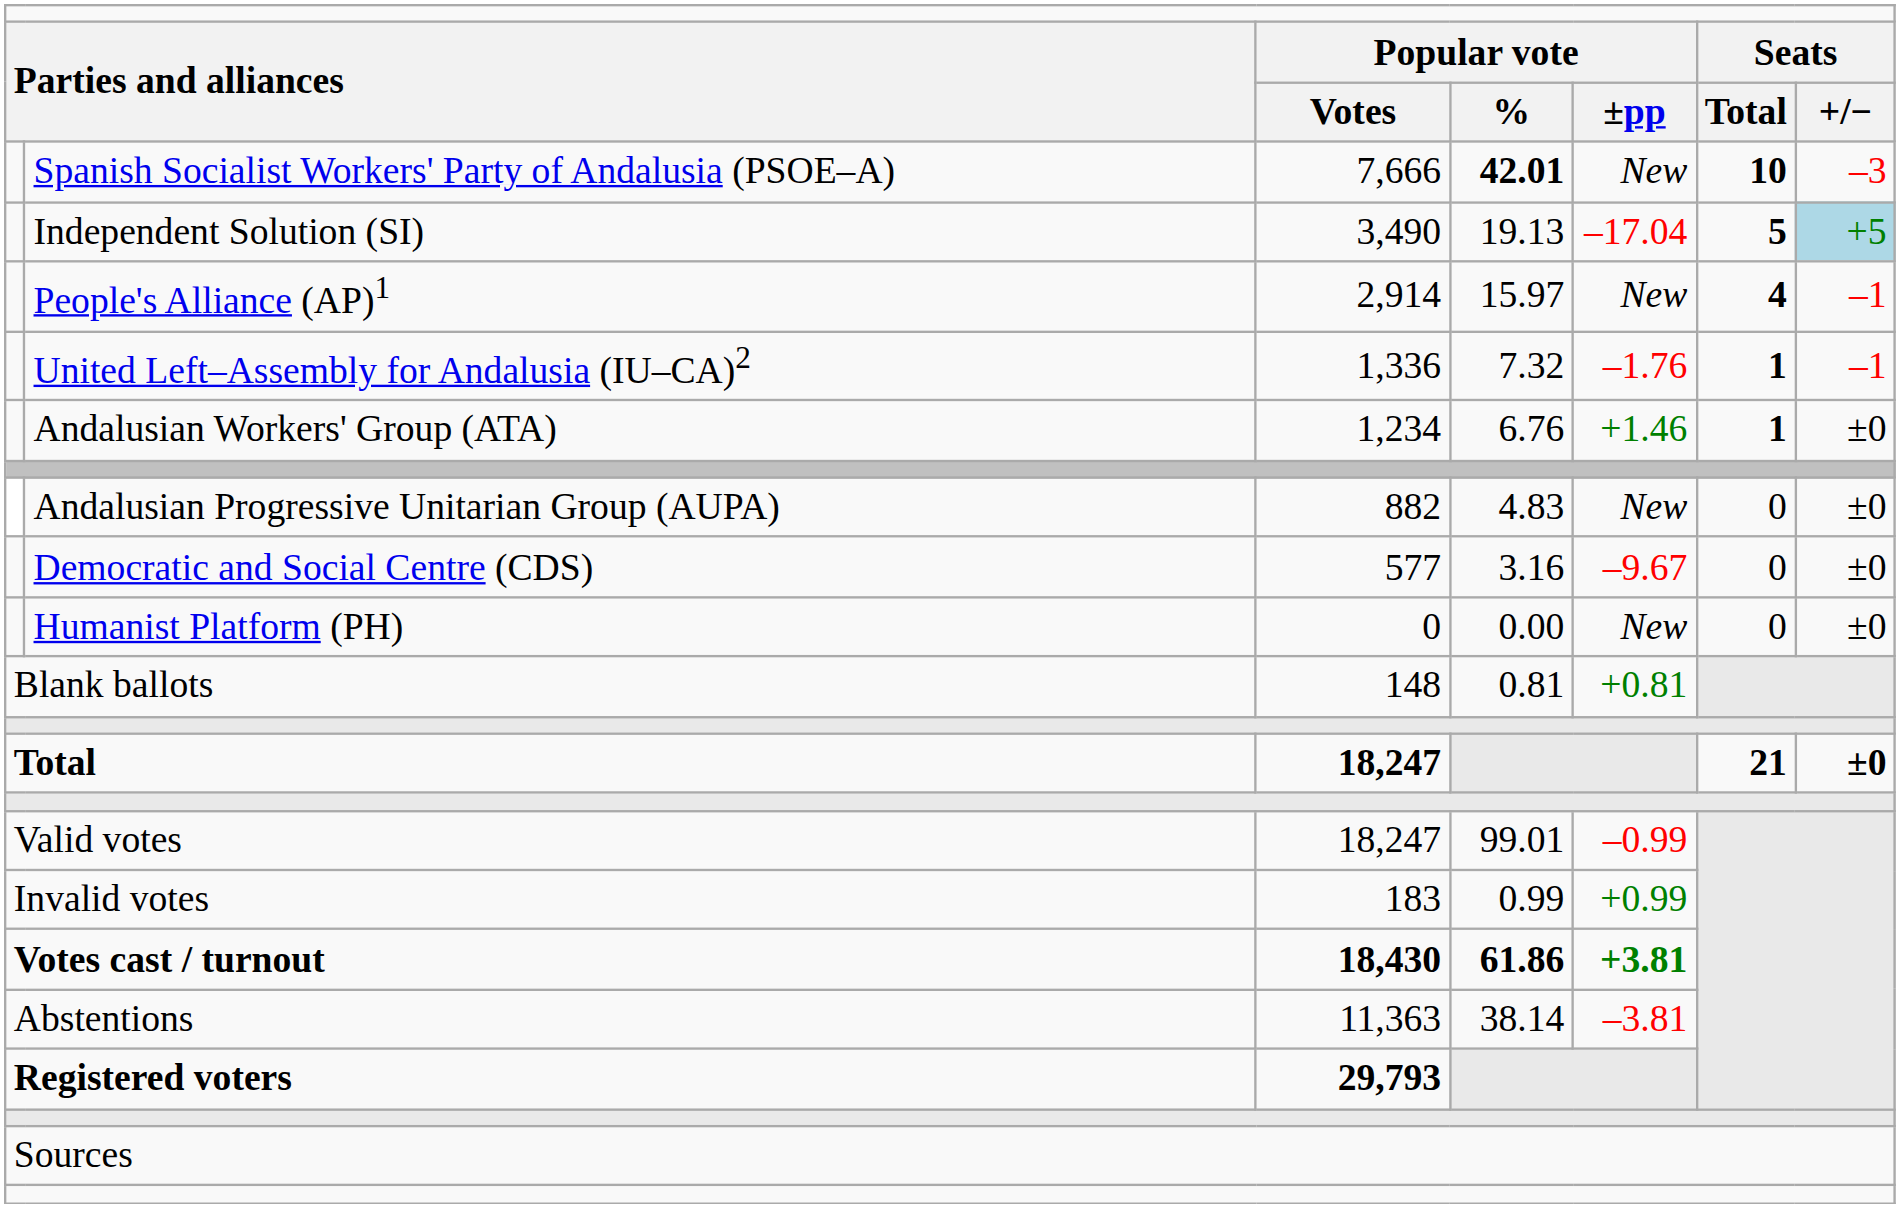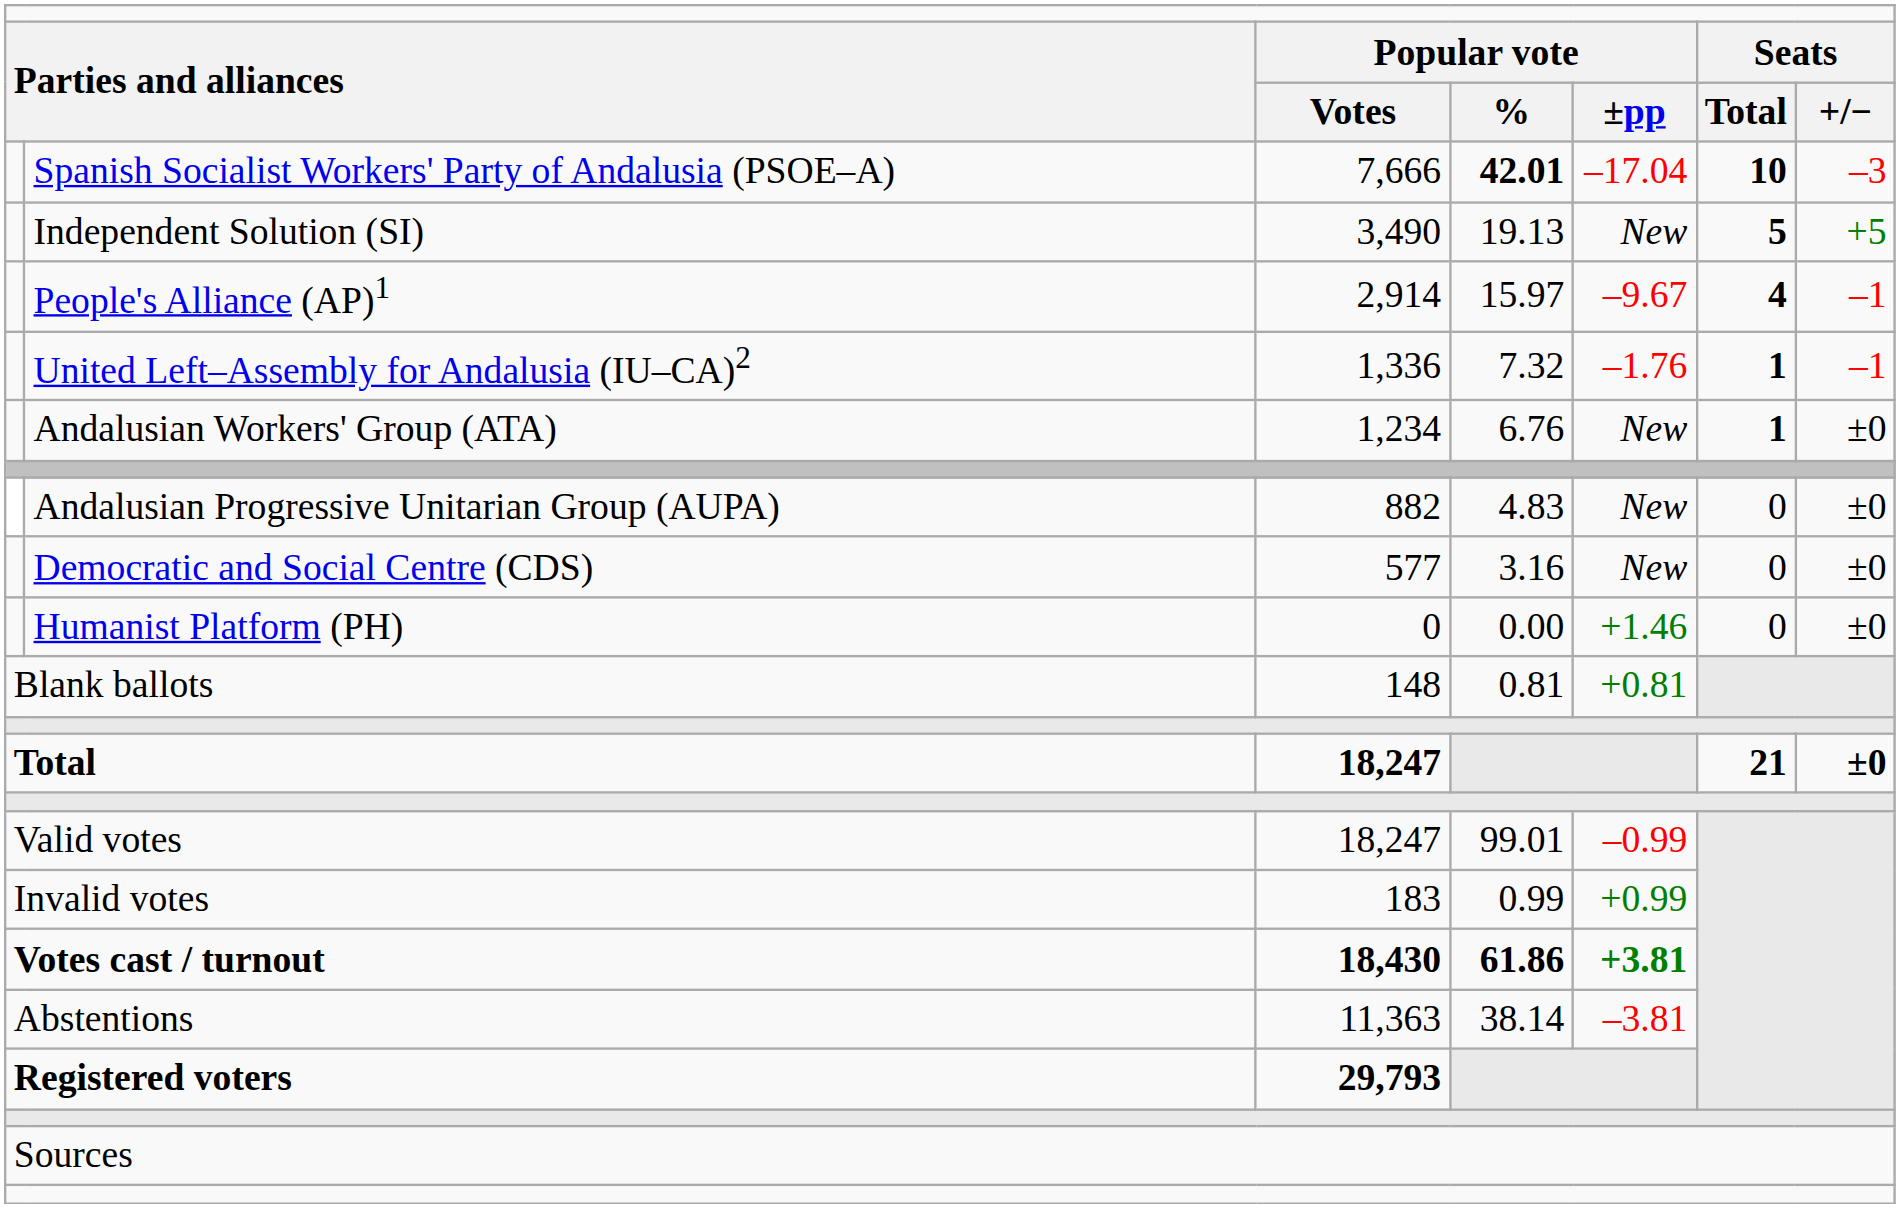(1654, 170) New -> (1636, 170) –17.04
(1636, 230) –17.04 -> (1654, 230) New
(1866, 230) lightblue background -> (1866, 230) no background
(1654, 295) New -> (1645, 295) –9.67
(1644, 429) +1.46 -> (1654, 429) New
(1645, 566) –9.67 -> (1654, 566) New
(1654, 626) New -> (1644, 626) +1.46
